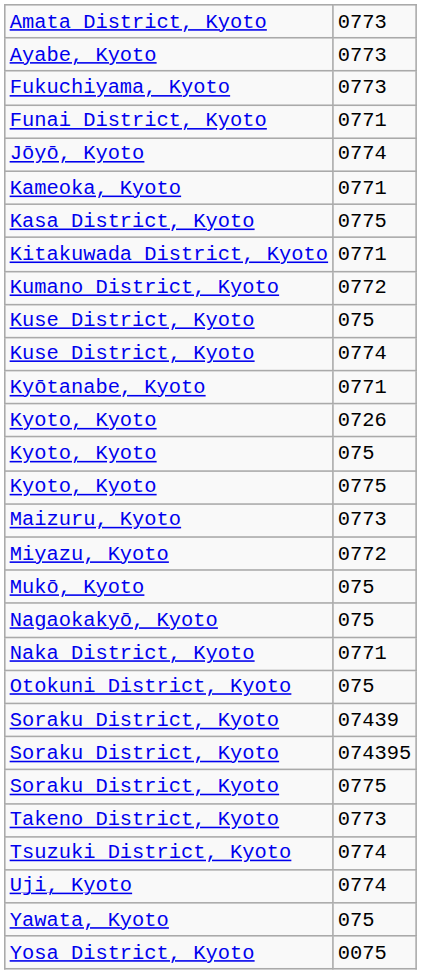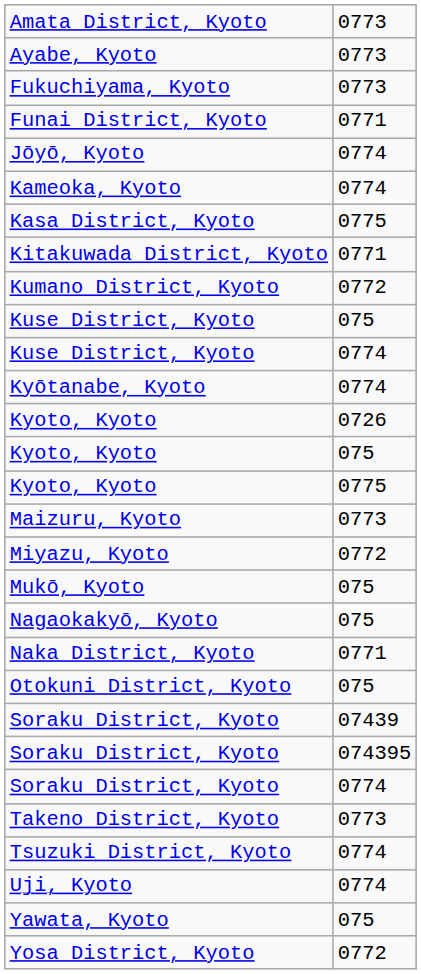(362, 188) 0771 -> (362, 188) 0774
(362, 387) 0771 -> (362, 387) 0774
(362, 786) 0775 -> (362, 786) 0774
(362, 953) 0075 -> (362, 953) 0772
